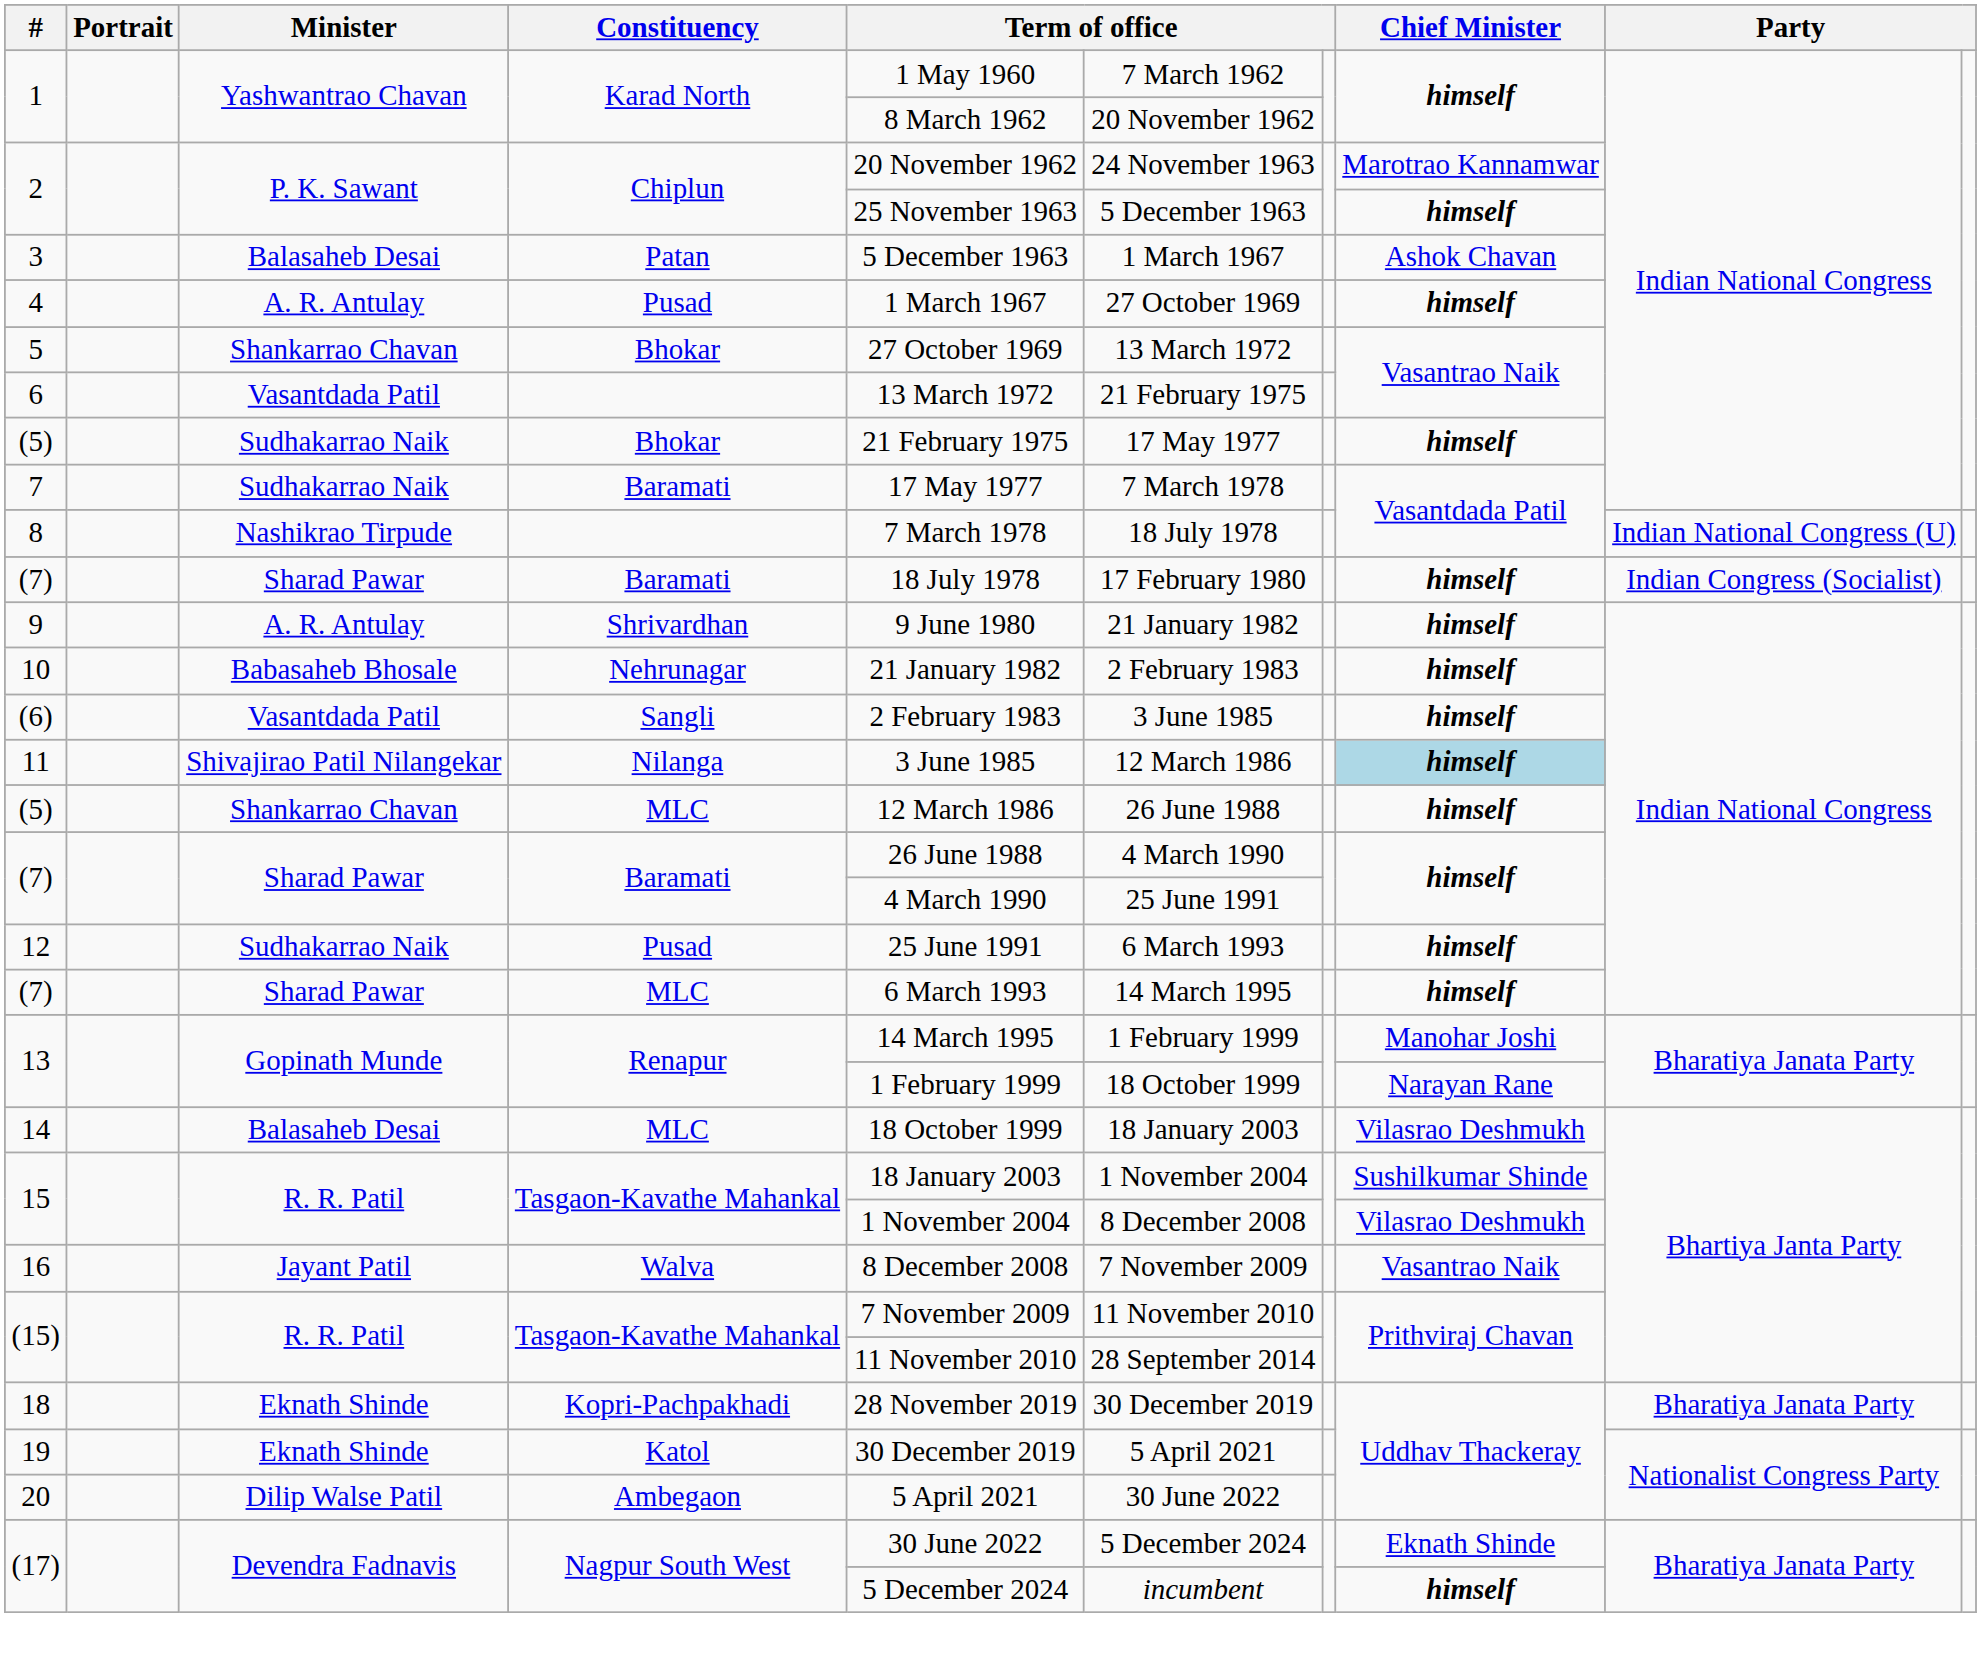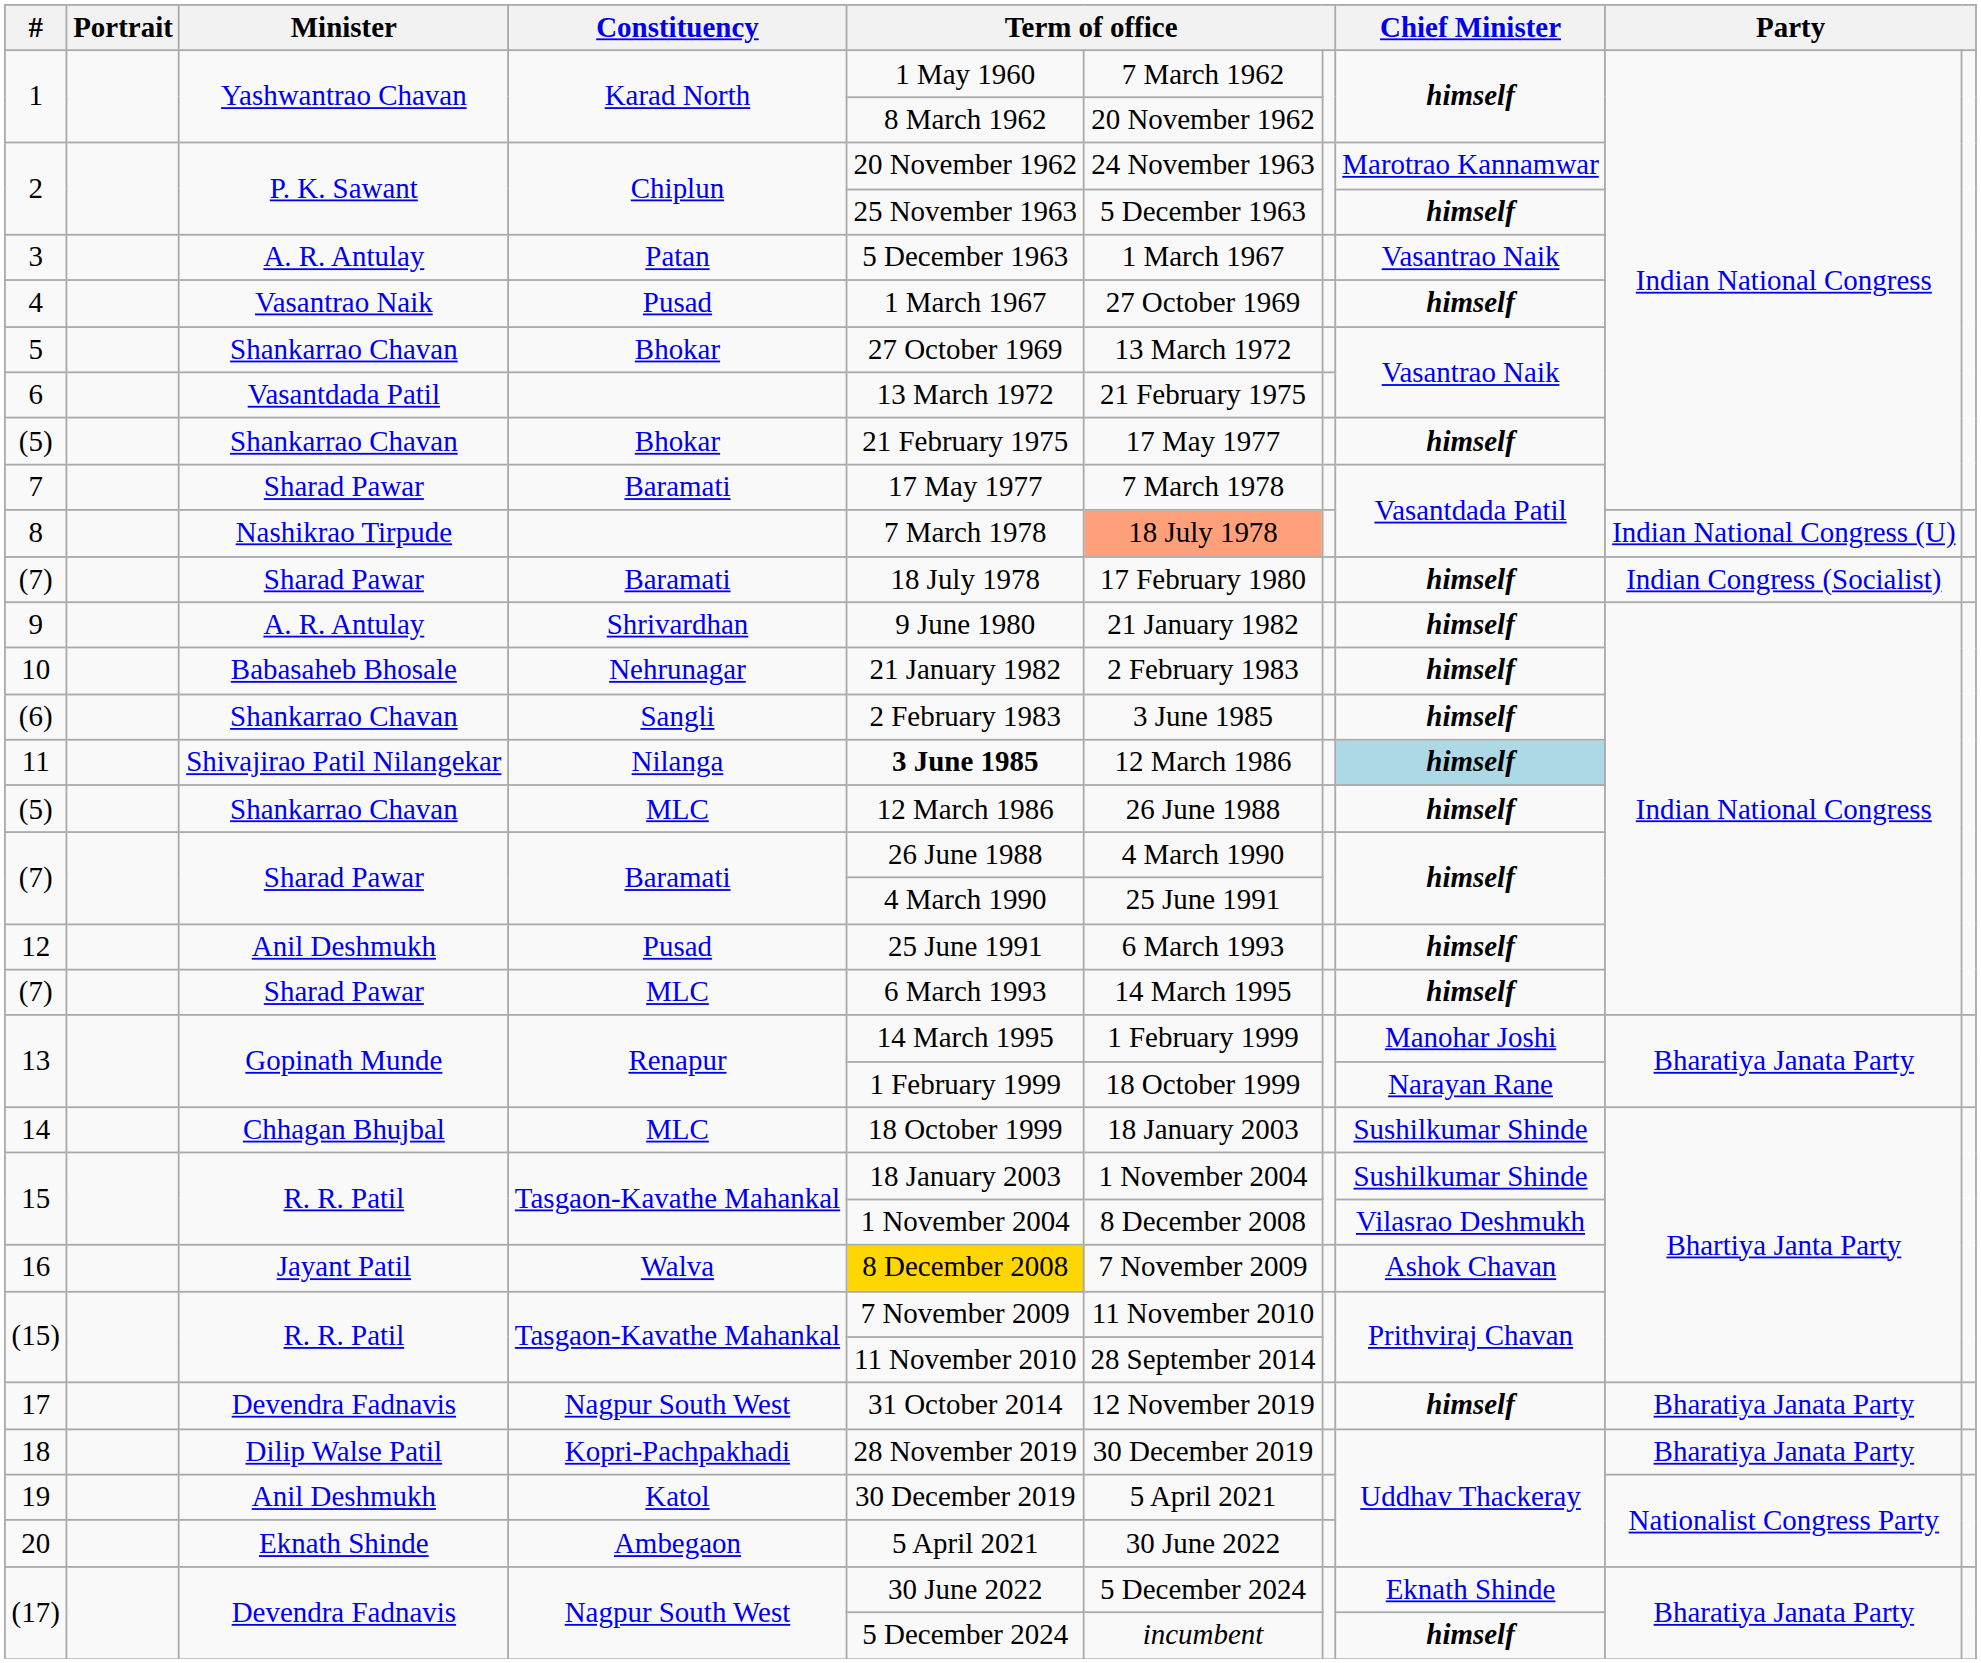(344, 257) Balasaheb Desai -> (344, 257) A. R. Antulay
(1471, 257) Ashok Chavan -> (1471, 257) Vasantrao Naik
(344, 303) A. R. Antulay -> (344, 303) Vasantrao Naik
(344, 440) Sudhakarrao Naik -> (344, 440) Shankarrao Chavan
(344, 486) Sudhakarrao Naik -> (344, 486) Sharad Pawar
(1203, 532) no background -> (1203, 532) lightsalmon background
(344, 716) Vasantdada Patil -> (344, 716) Shankarrao Chavan
(965, 762) normal -> (965, 762) bold
(344, 946) Sudhakarrao Naik -> (344, 946) Anil Deshmukh
(344, 1129) Balasaheb Desai -> (344, 1129) Chhagan Bhujbal
(1471, 1129) Vilasrao Deshmukh -> (1471, 1129) Sushilkumar Shinde
(965, 1267) no background -> (965, 1267) gold background
(1471, 1267) Vasantrao Naik -> (1471, 1267) Ashok Chavan
+ row: (36, 1405)
(344, 1405) Eknath Shinde -> (344, 1451) Dilip Walse Patil
(344, 1451) Eknath Shinde -> (344, 1497) Anil Deshmukh
(344, 1497) Dilip Walse Patil -> (344, 1543) Eknath Shinde
